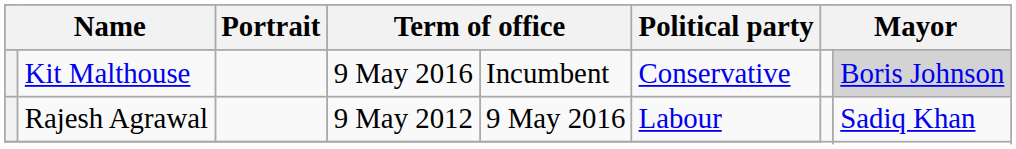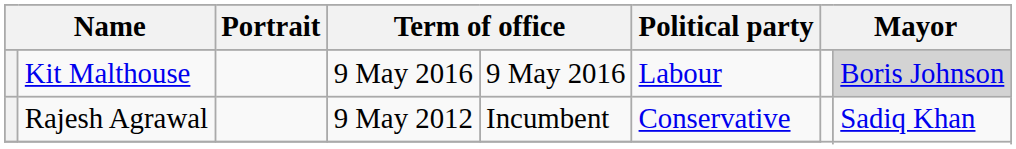(548, 73) Incumbent -> (556, 73) 9 May 2016
(715, 73) Conservative -> (680, 73) Labour
(556, 118) 9 May 2016 -> (548, 118) Incumbent
(680, 118) Labour -> (715, 118) Conservative
